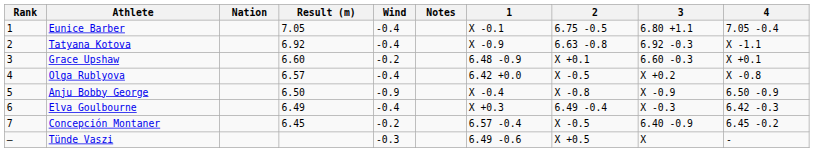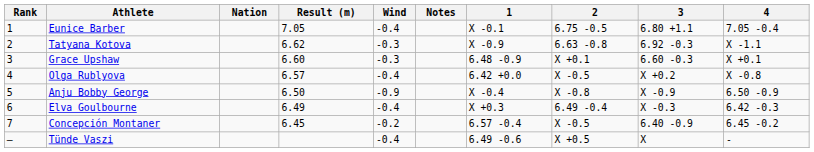(293, 44) 6.92 -> (293, 44) 6.62
(388, 44) -0.4 -> (388, 44) -0.3
(388, 60) -0.2 -> (388, 60) -0.3
(388, 139) -0.3 -> (388, 139) -0.4
